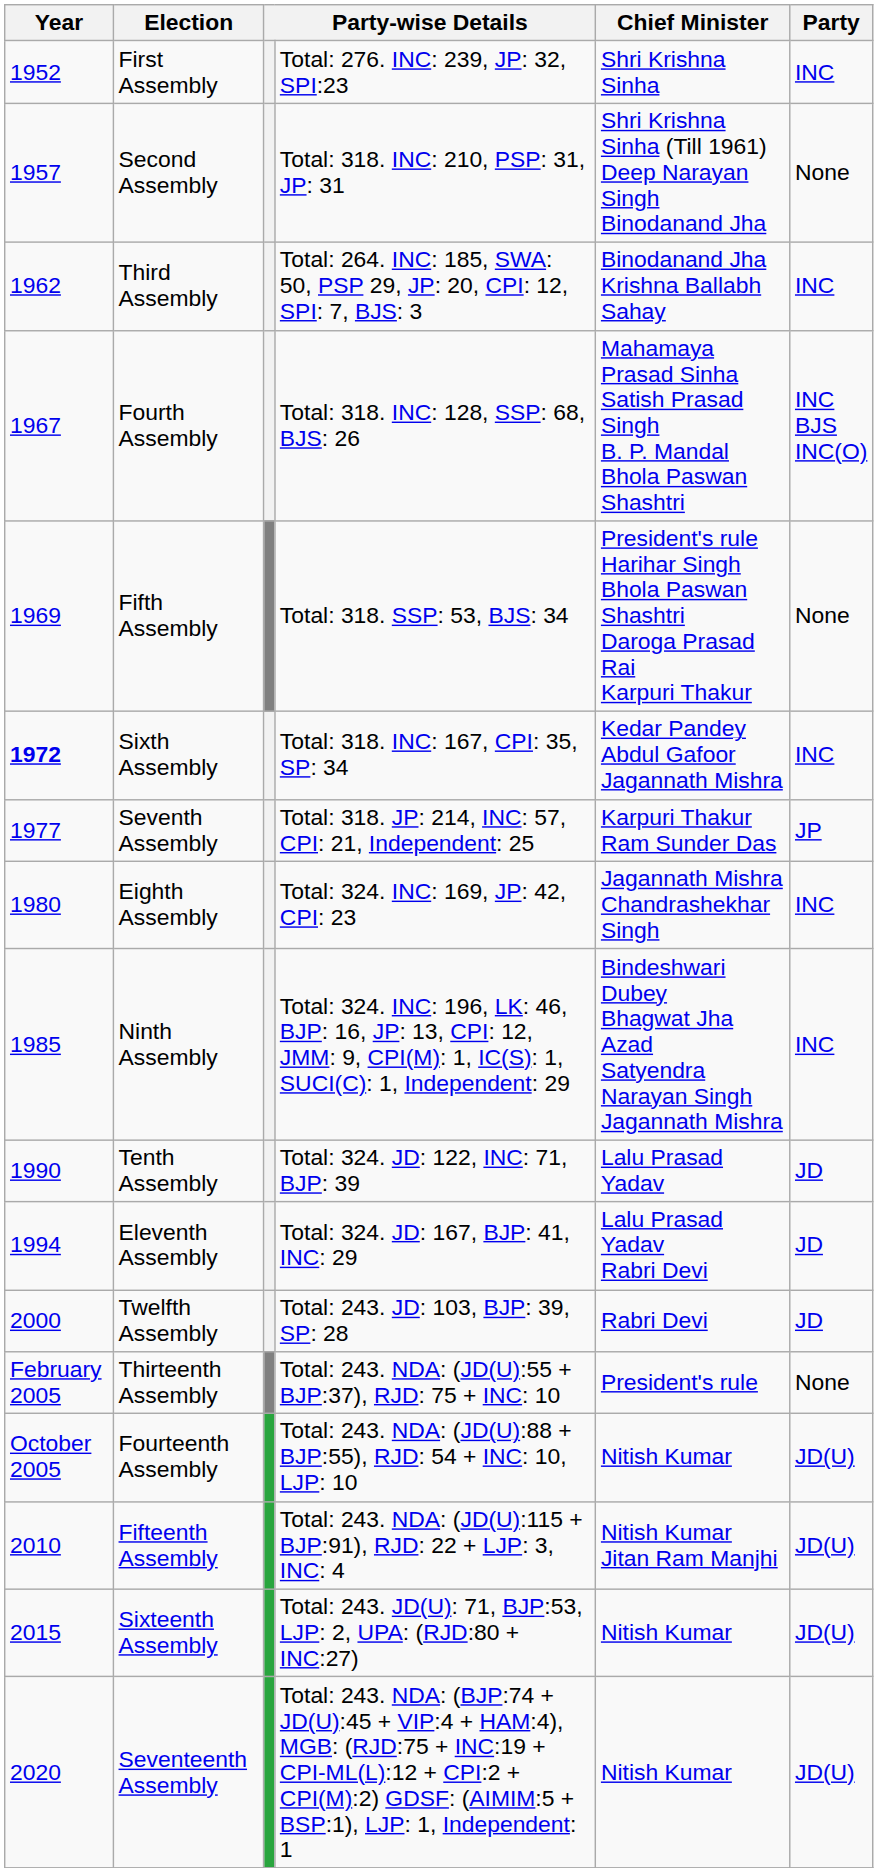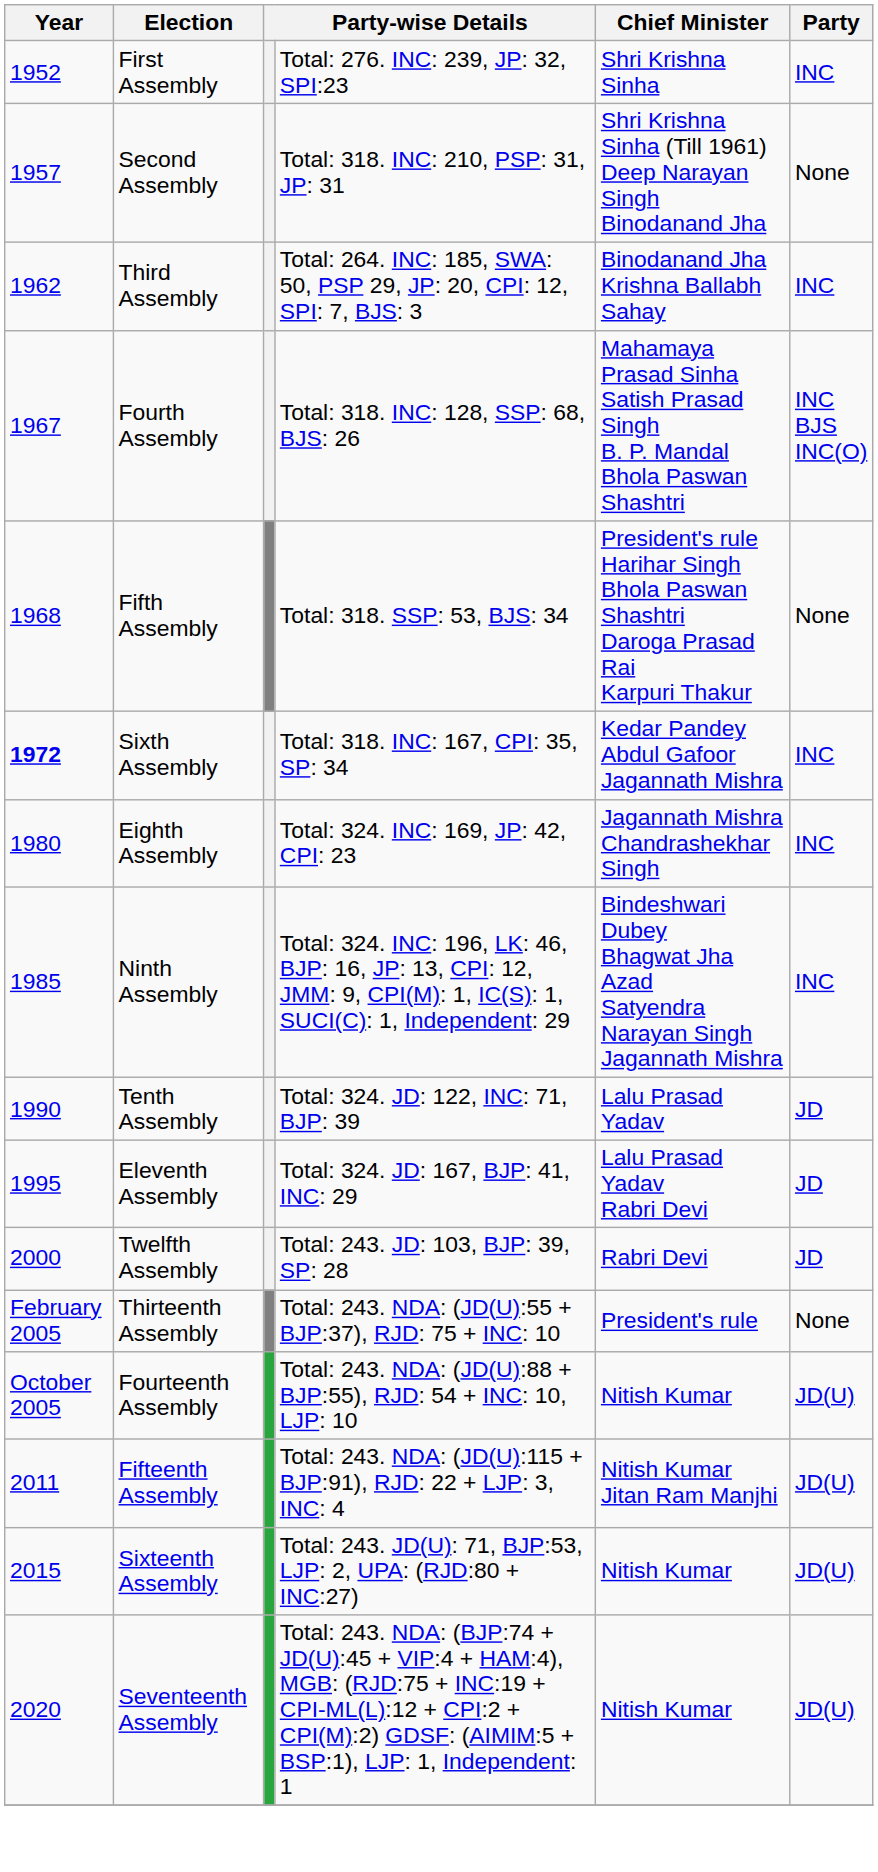(35, 615) 1969 -> (35, 615) 1968
- row: (168, 830)
(35, 1245) 1994 -> (35, 1183) 1995
(35, 1545) 2010 -> (35, 1483) 2011
